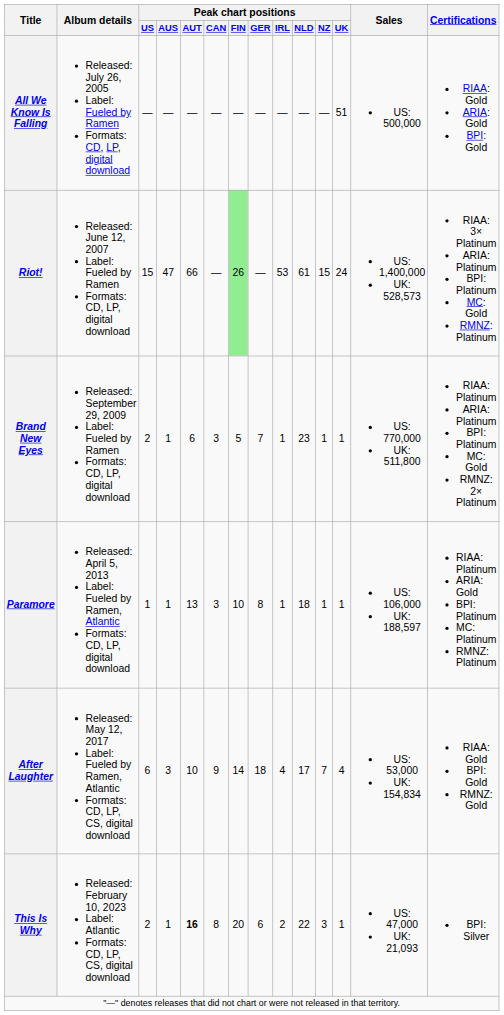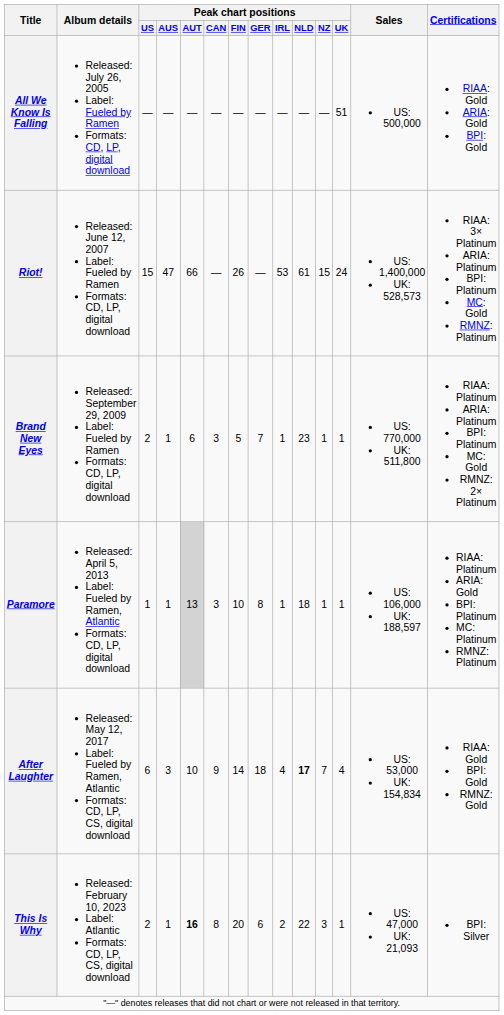(238, 273) lightgreen background -> (238, 273) no background
(192, 605) no background -> (192, 605) lightgrey background
(304, 771) normal -> (304, 771) bold
